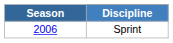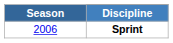(127, 30) normal -> (127, 30) bold
